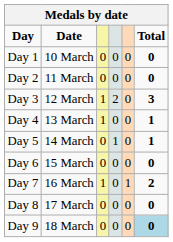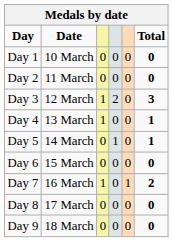(151, 225) lightblue background -> (151, 225) no background
